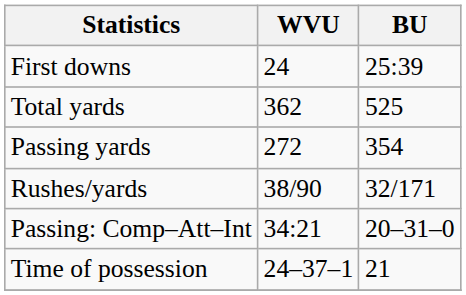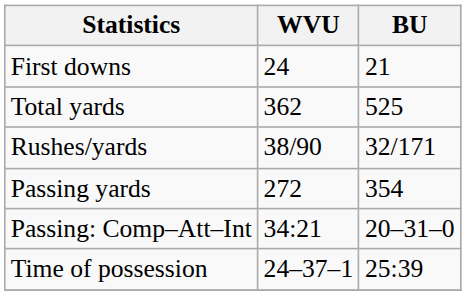(394, 66) 25:39 -> (378, 66) 21
rows swapped: (79, 187) <-> (81, 147)
(378, 268) 21 -> (394, 268) 25:39
